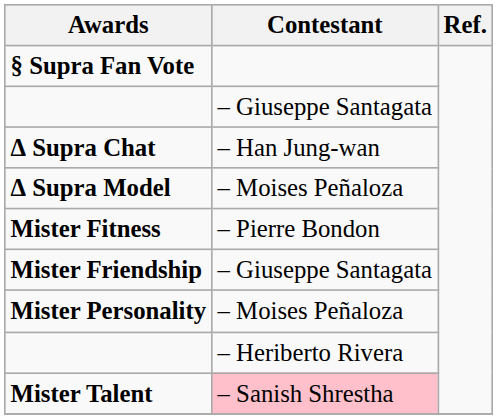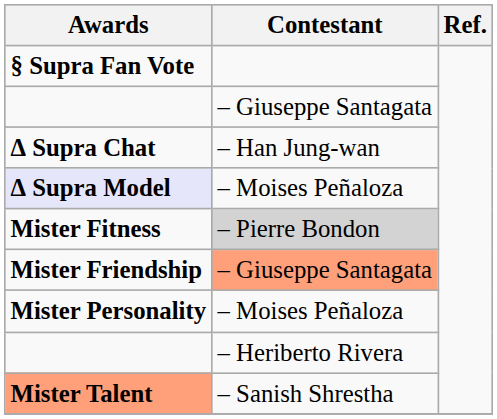(91, 188) no background -> (91, 188) lavender background
(299, 229) no background -> (299, 229) lightgrey background
(325, 270) no background -> (325, 270) lightsalmon background
(82, 392) no background -> (82, 392) lightsalmon background
(306, 392) pink background -> (306, 392) no background
